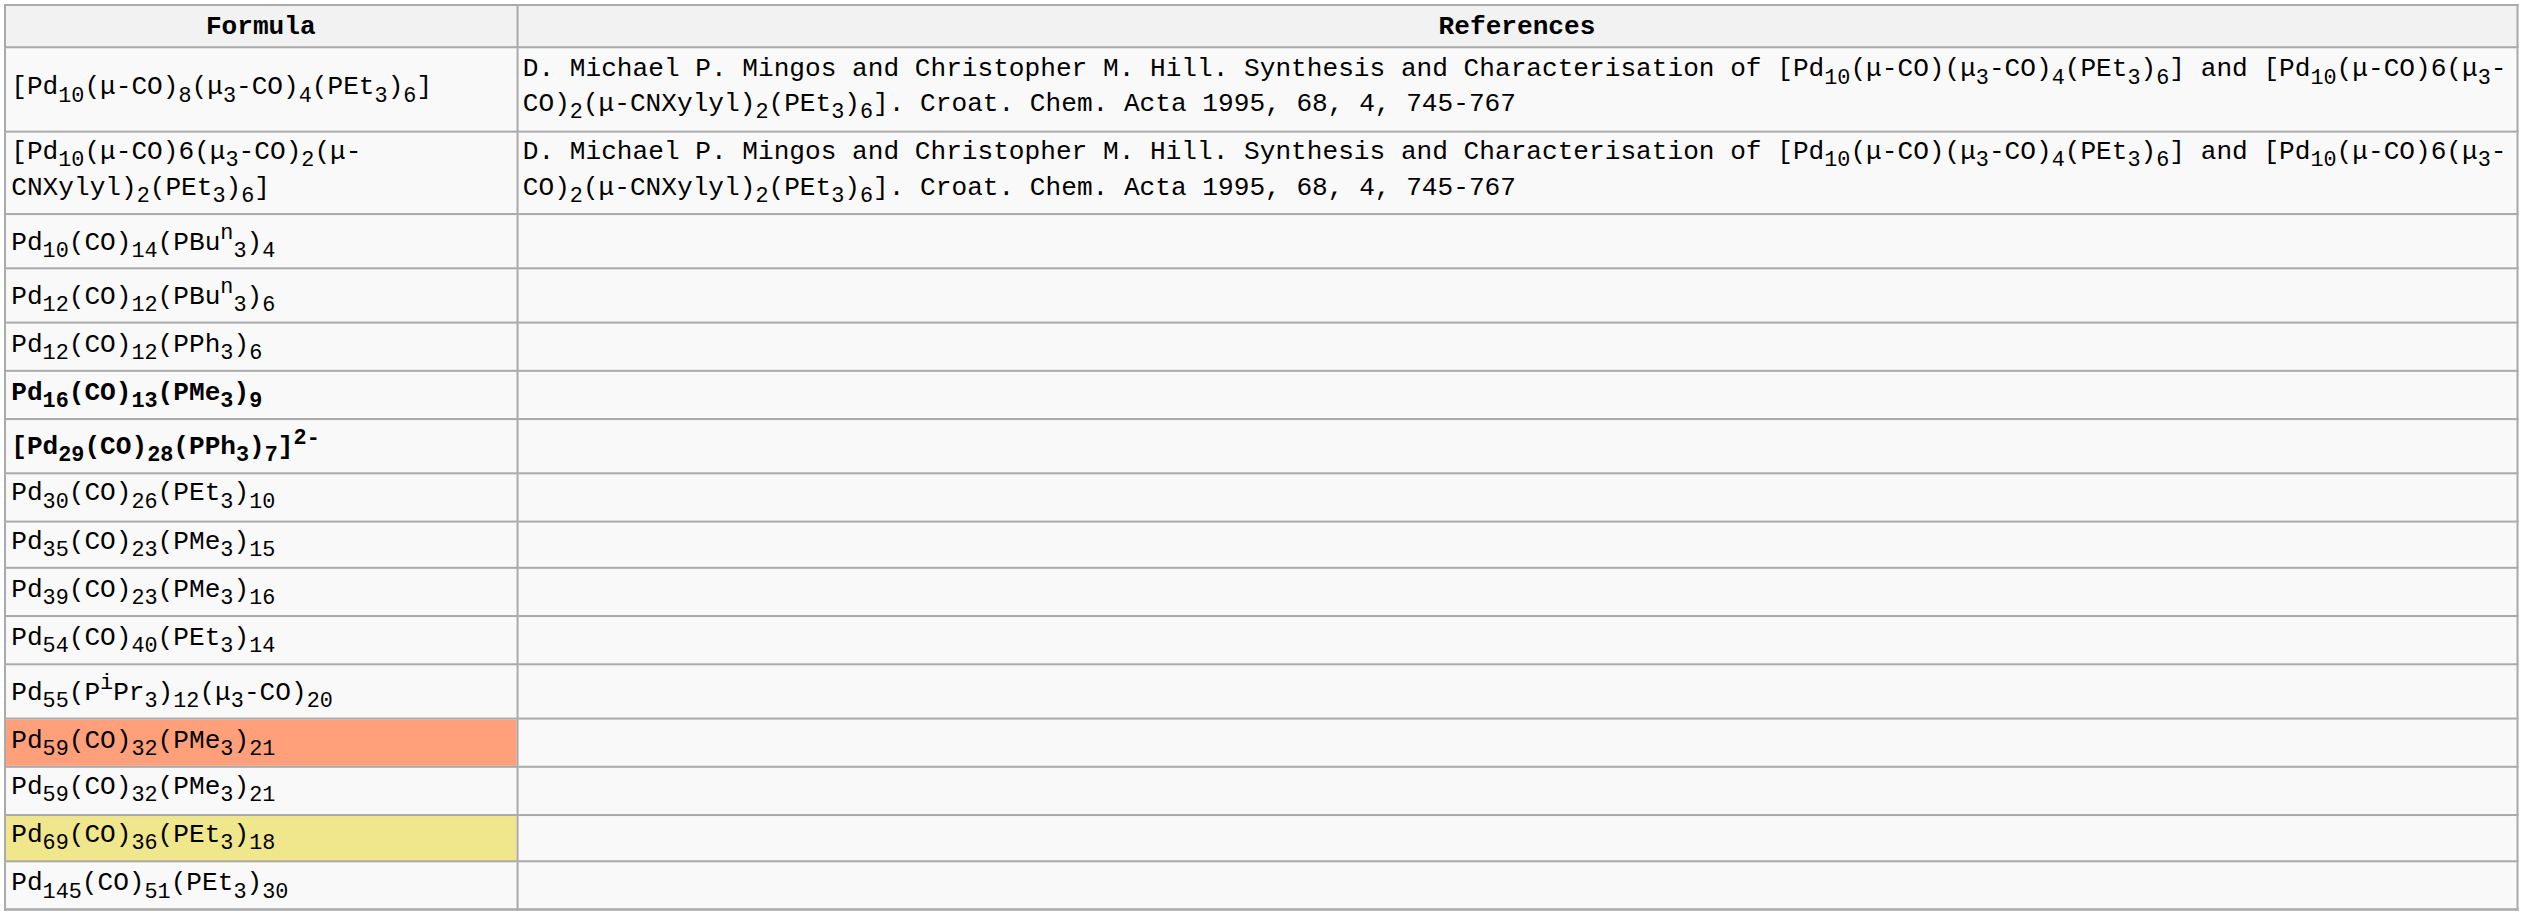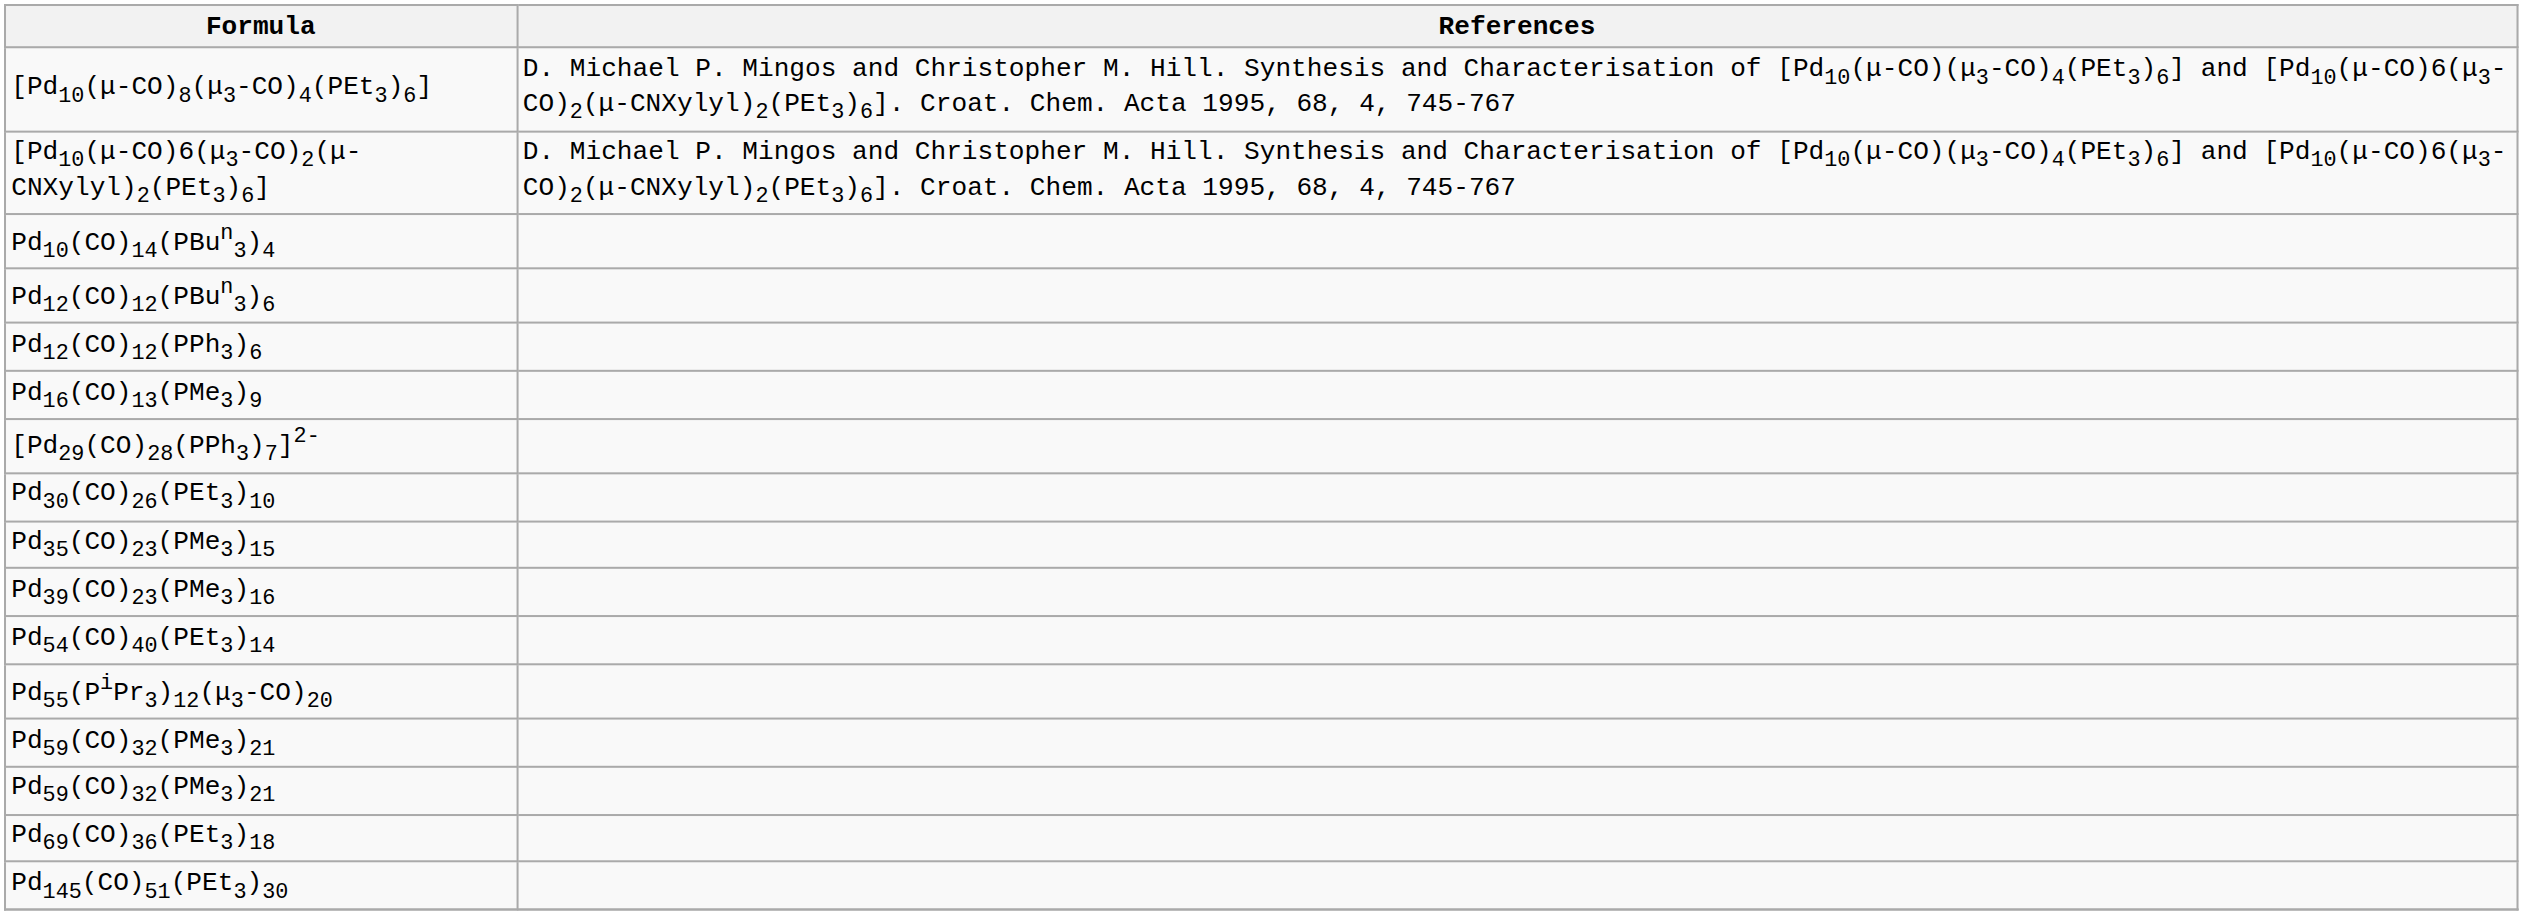(137, 395) bold -> (137, 395) normal
(165, 446) bold -> (165, 446) normal
(143, 743) lightsalmon background -> (143, 743) no background
(143, 838) khaki background -> (143, 838) no background
